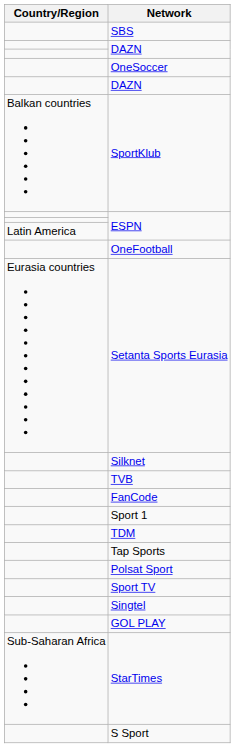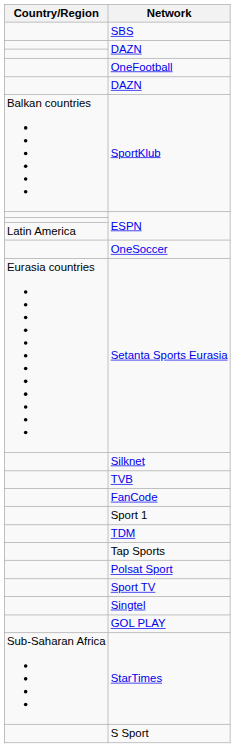(139, 67) OneSoccer -> (142, 67) OneFootball
(142, 249) OneFootball -> (139, 249) OneSoccer
